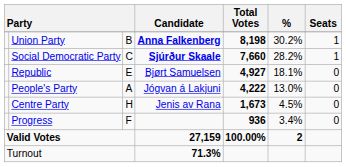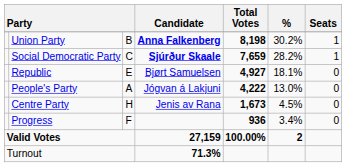(253, 56) 7,660 -> (253, 56) 7,659
